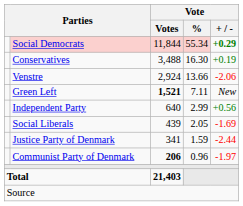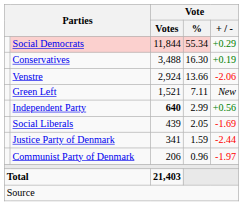(224, 44) bold -> (224, 44) normal
(169, 92) bold -> (169, 92) normal
(173, 108) normal -> (173, 108) bold
(173, 156) bold -> (173, 156) normal
